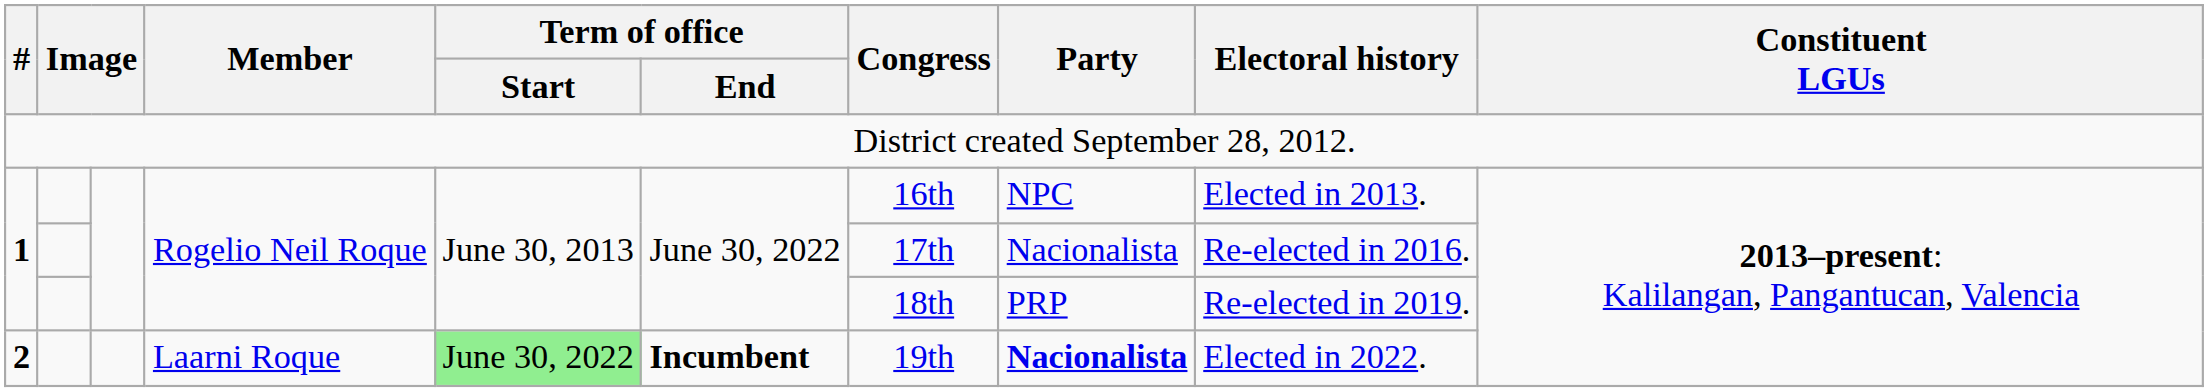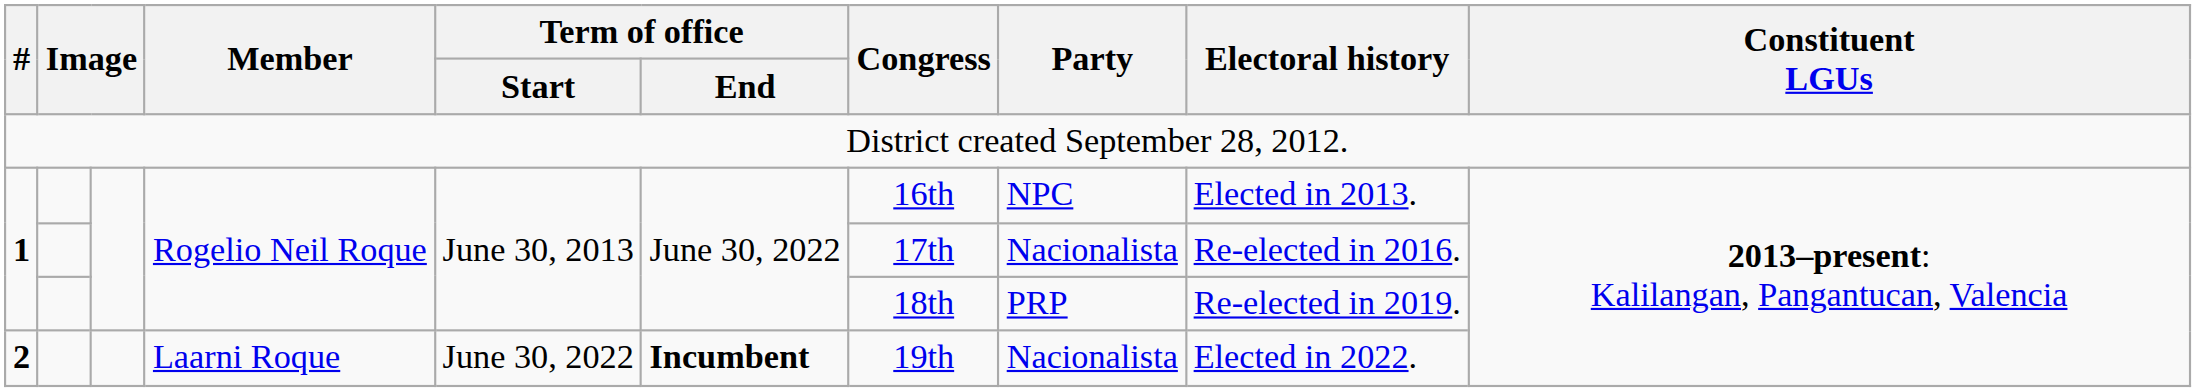(538, 357) lightgreen background -> (538, 357) no background
(1097, 357) bold -> (1092, 357) normal
